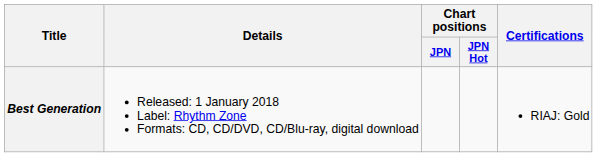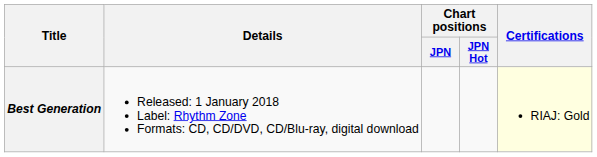(545, 116) no background -> (545, 116) lightyellow background
